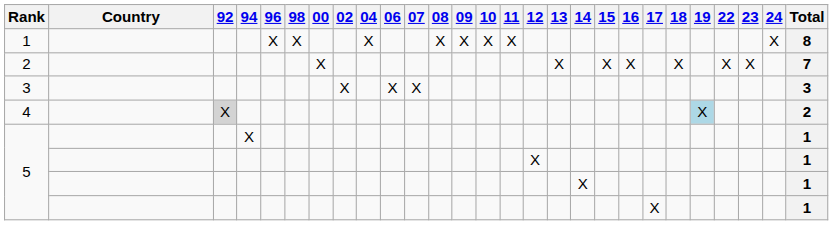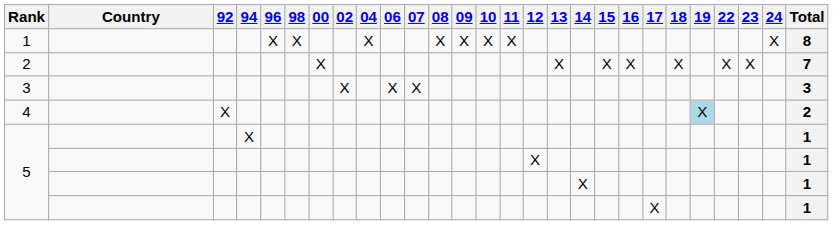(225, 112) lightgrey background -> (225, 112) no background
